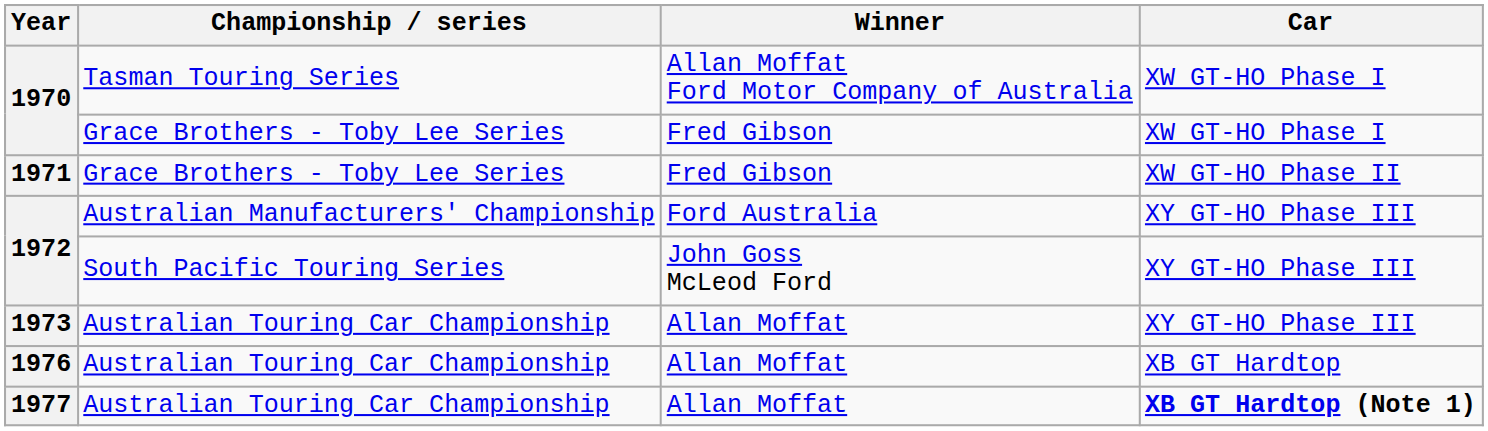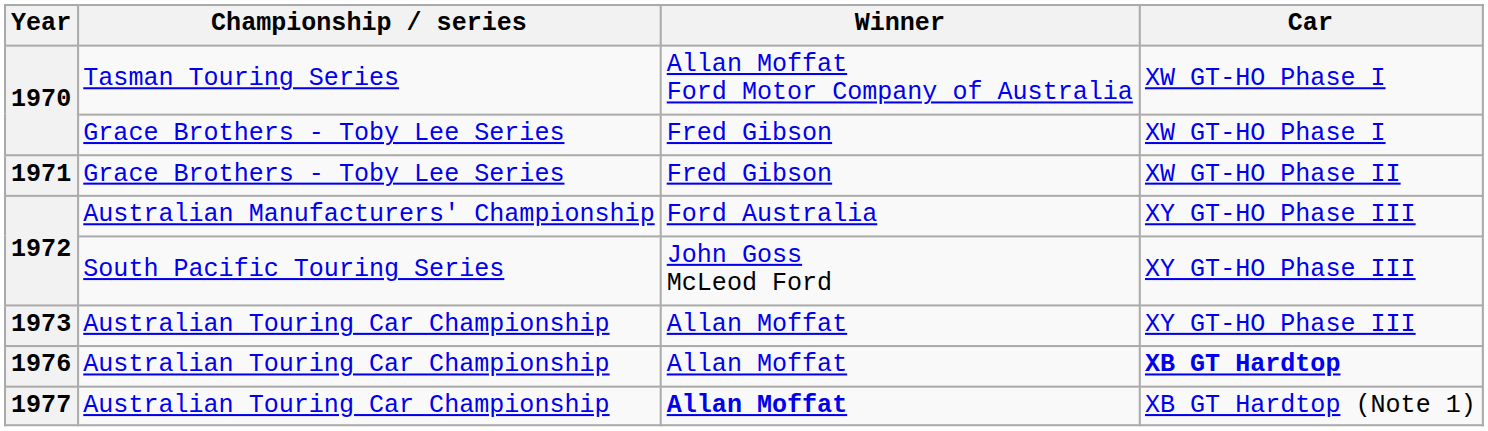(1243, 366) normal -> (1243, 366) bold
(757, 406) normal -> (757, 406) bold
(1310, 406) bold -> (1310, 406) normal
